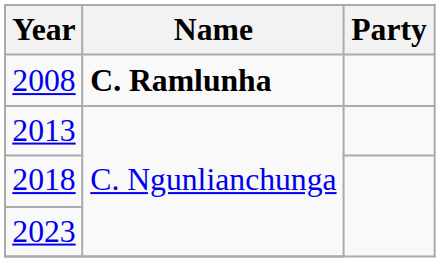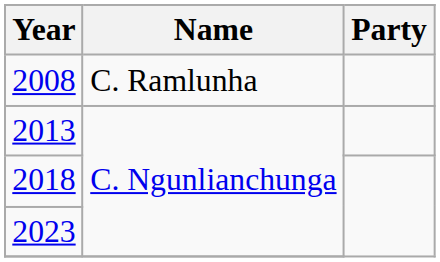(181, 79) bold -> (174, 79) normal
